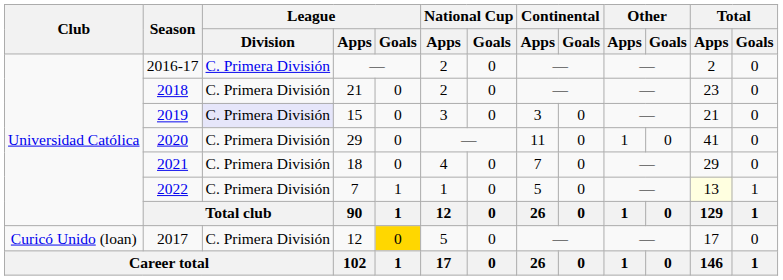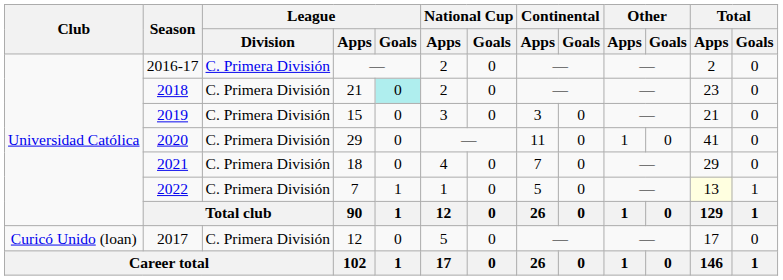(398, 90) no background -> (398, 90) paleturquoise background
(268, 115) lavender background -> (268, 115) no background
(398, 238) gold background -> (398, 238) no background
